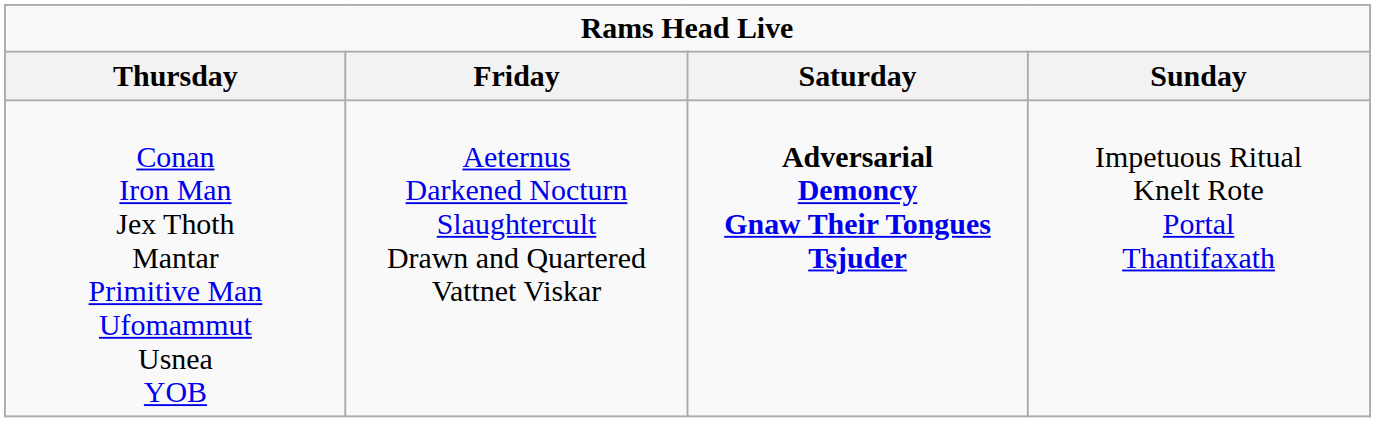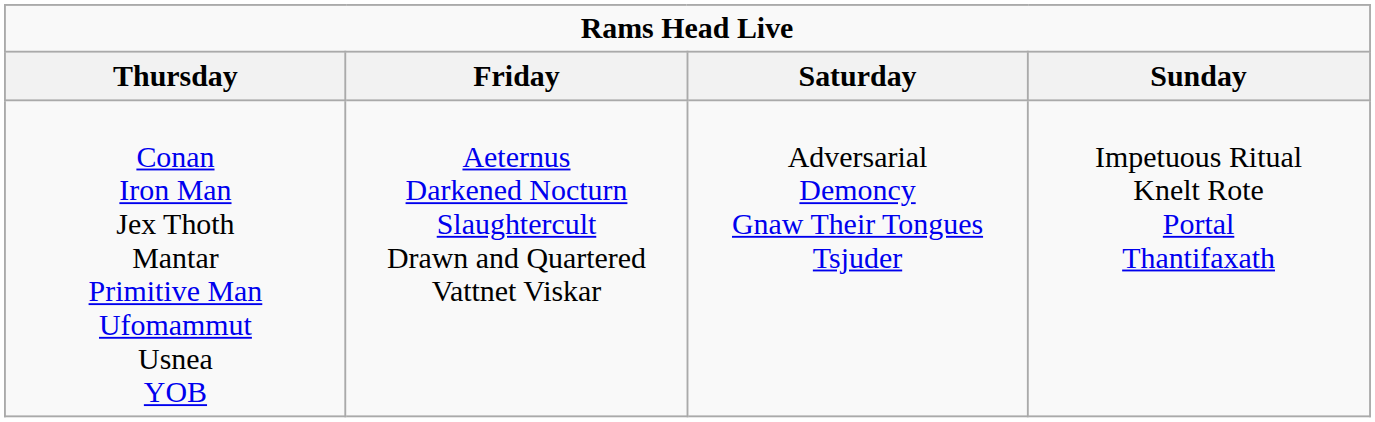(858, 207) bold -> (858, 207) normal
